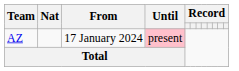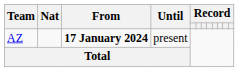(103, 38) normal -> (106, 38) bold
(165, 38) pink background -> (170, 38) no background
